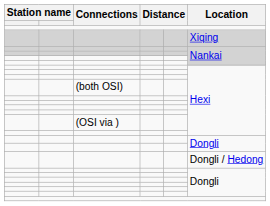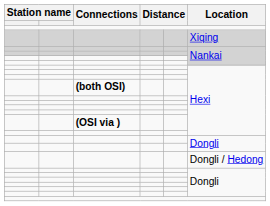(99, 87) normal -> (100, 87) bold
(97, 122) normal -> (98, 122) bold
